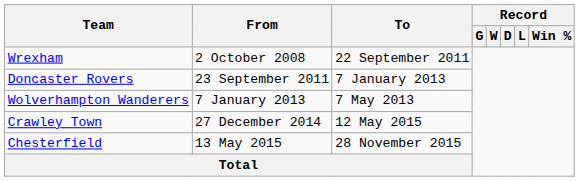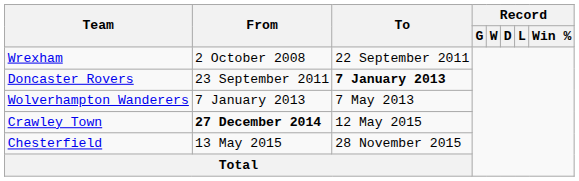(390, 79) normal -> (390, 79) bold
(258, 122) normal -> (258, 122) bold
